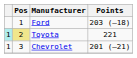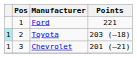(110, 23) 203 (–18) -> (110, 23) 221
(21, 35) khaki background -> (21, 35) no background
(110, 35) 221 -> (110, 35) 203 (–18)
